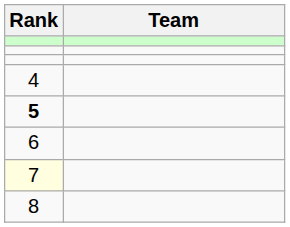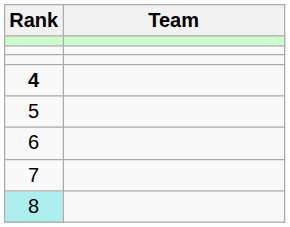(34, 79) normal -> (34, 79) bold
(34, 111) bold -> (34, 111) normal
(34, 174) lightyellow background -> (34, 174) no background
(34, 206) no background -> (34, 206) paleturquoise background
